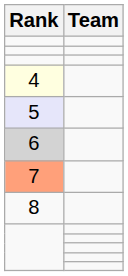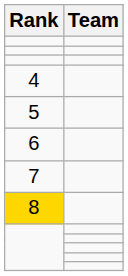(34, 80) lightyellow background -> (34, 80) no background
(34, 112) lavender background -> (34, 112) no background
(34, 144) lightgrey background -> (34, 144) no background
(34, 176) lightsalmon background -> (34, 176) no background
(34, 208) no background -> (34, 208) gold background
